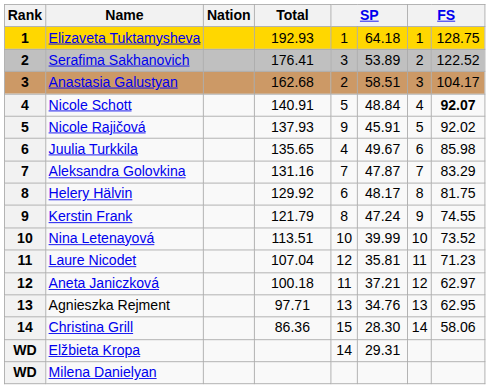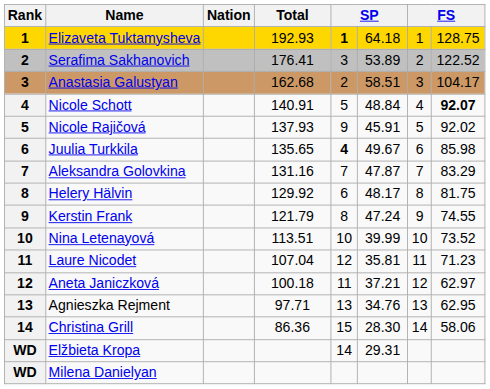(344, 37) normal -> (344, 37) bold
(344, 149) normal -> (344, 149) bold
